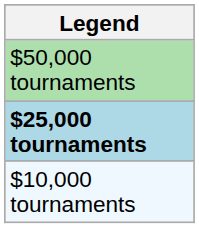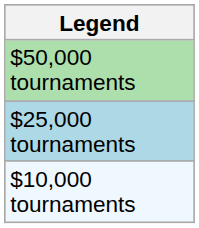(79, 131) bold -> (73, 131) normal
